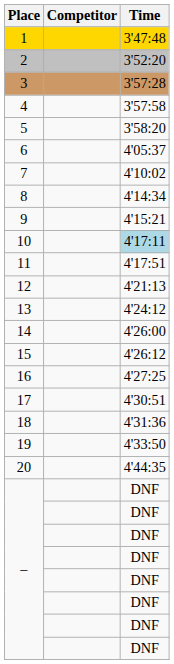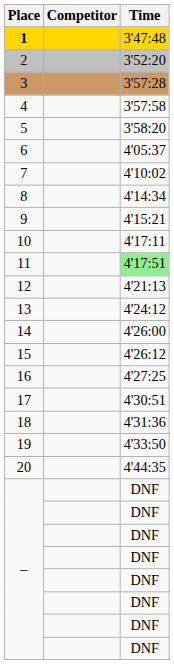(24, 38) normal -> (24, 38) bold
(145, 241) lightblue background -> (145, 241) no background
(145, 264) no background -> (145, 264) lightgreen background
